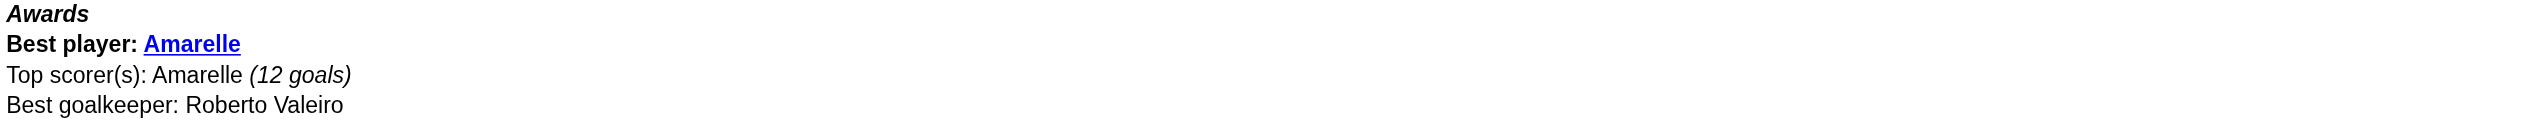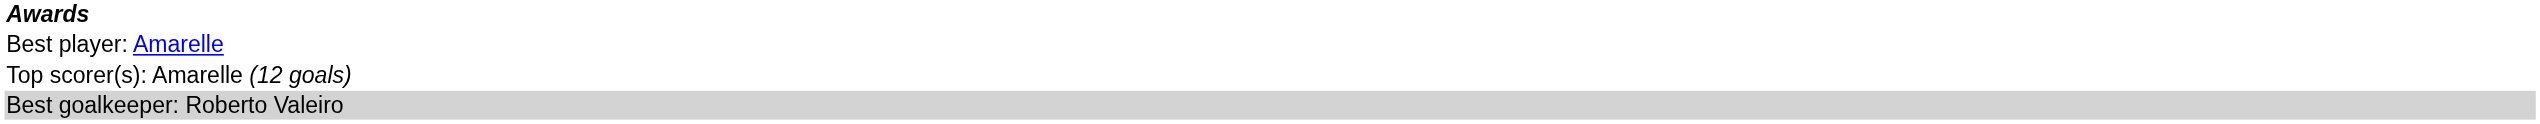(124, 44) bold -> (115, 44) normal
(175, 105) no background -> (175, 105) lightgrey background
